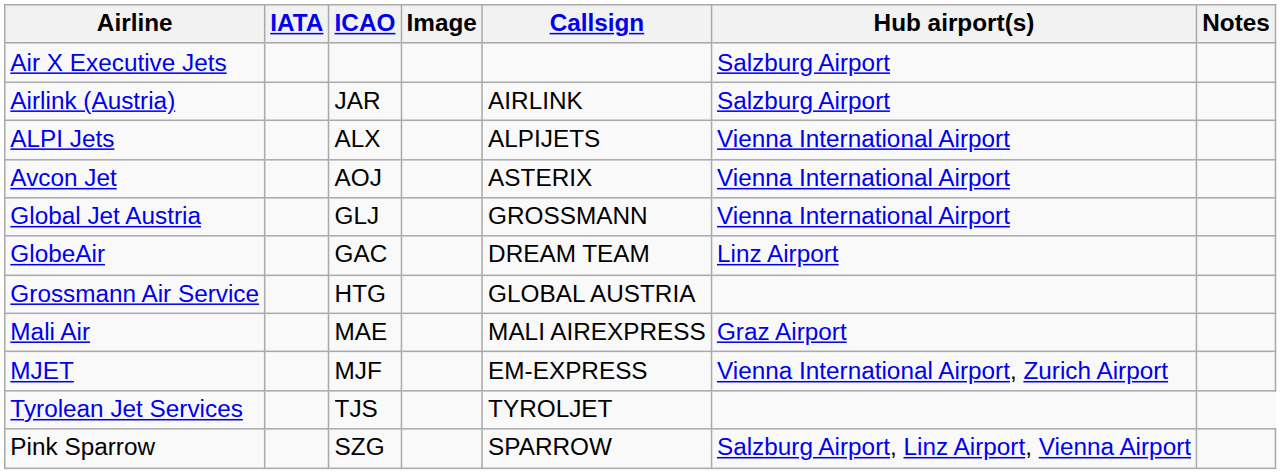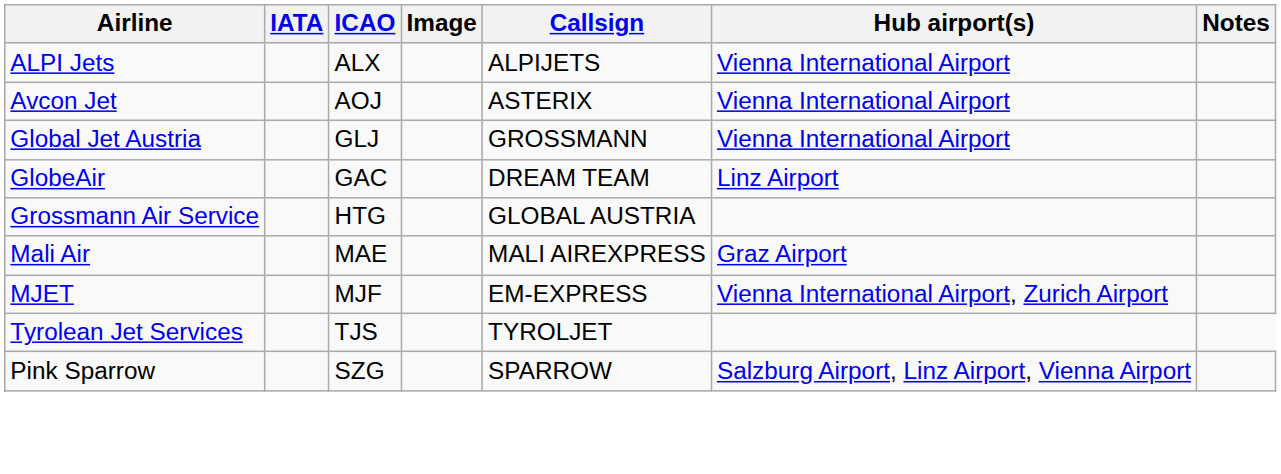- row: (118, 62)
- row: (93, 100)
